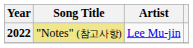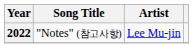(79, 32) khaki background -> (79, 32) no background
